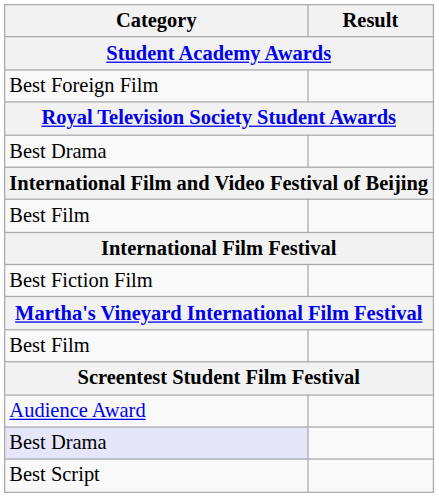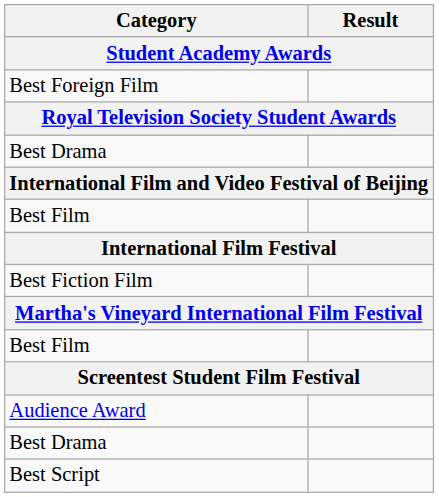(58, 442) lavender background -> (58, 442) no background
